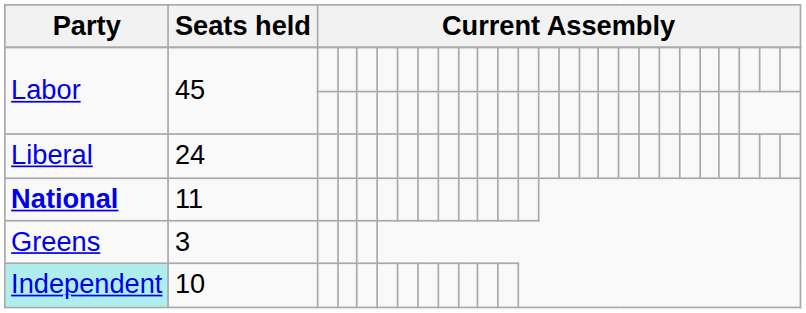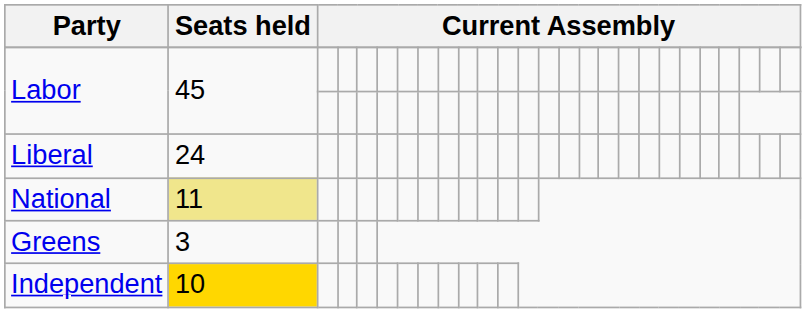(65, 198) bold -> (61, 198) normal
(189, 198) no background -> (189, 198) khaki background
(87, 284) paleturquoise background -> (87, 284) no background
(190, 284) no background -> (190, 284) gold background
